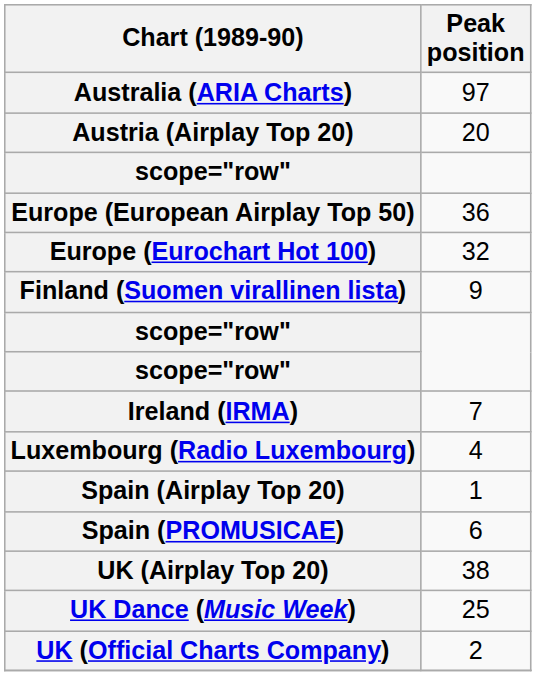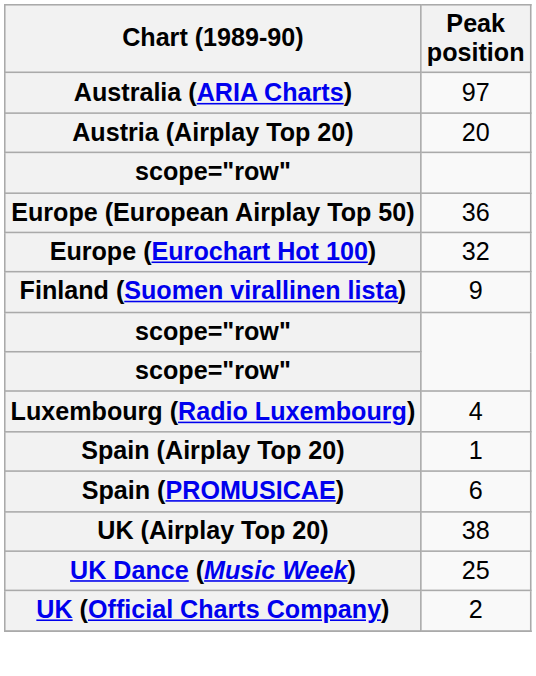- row: (213, 411)
